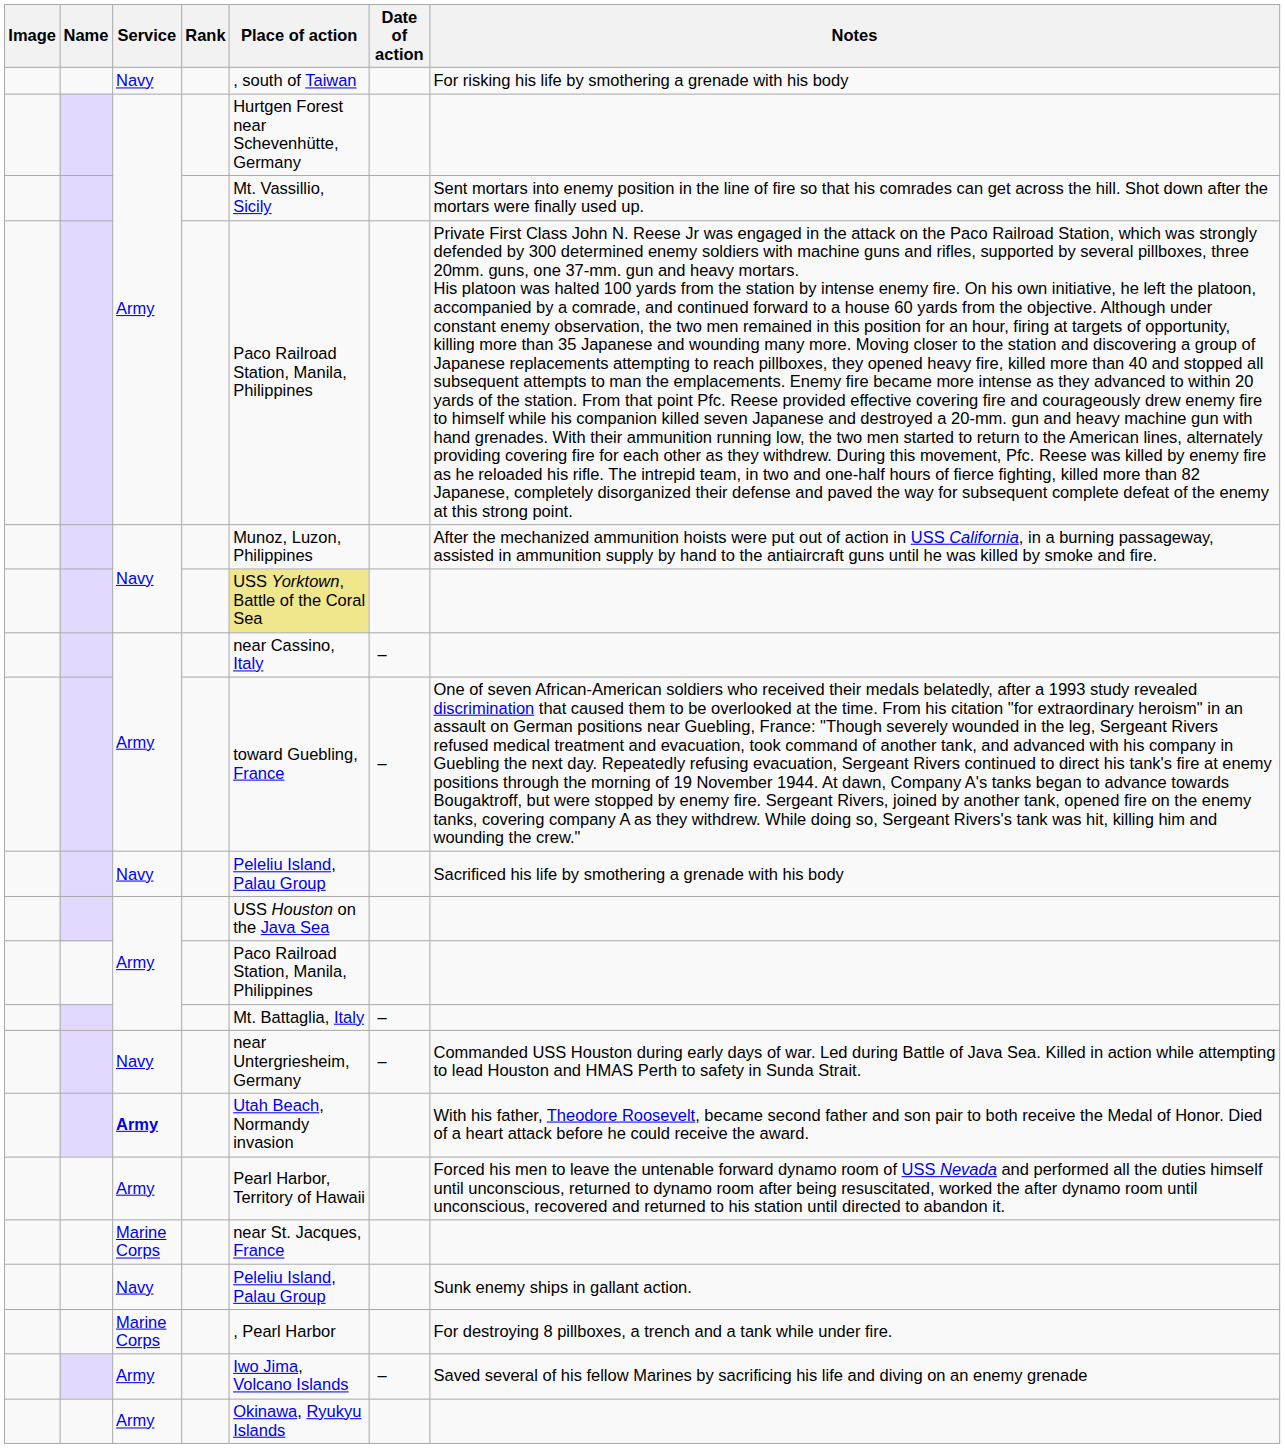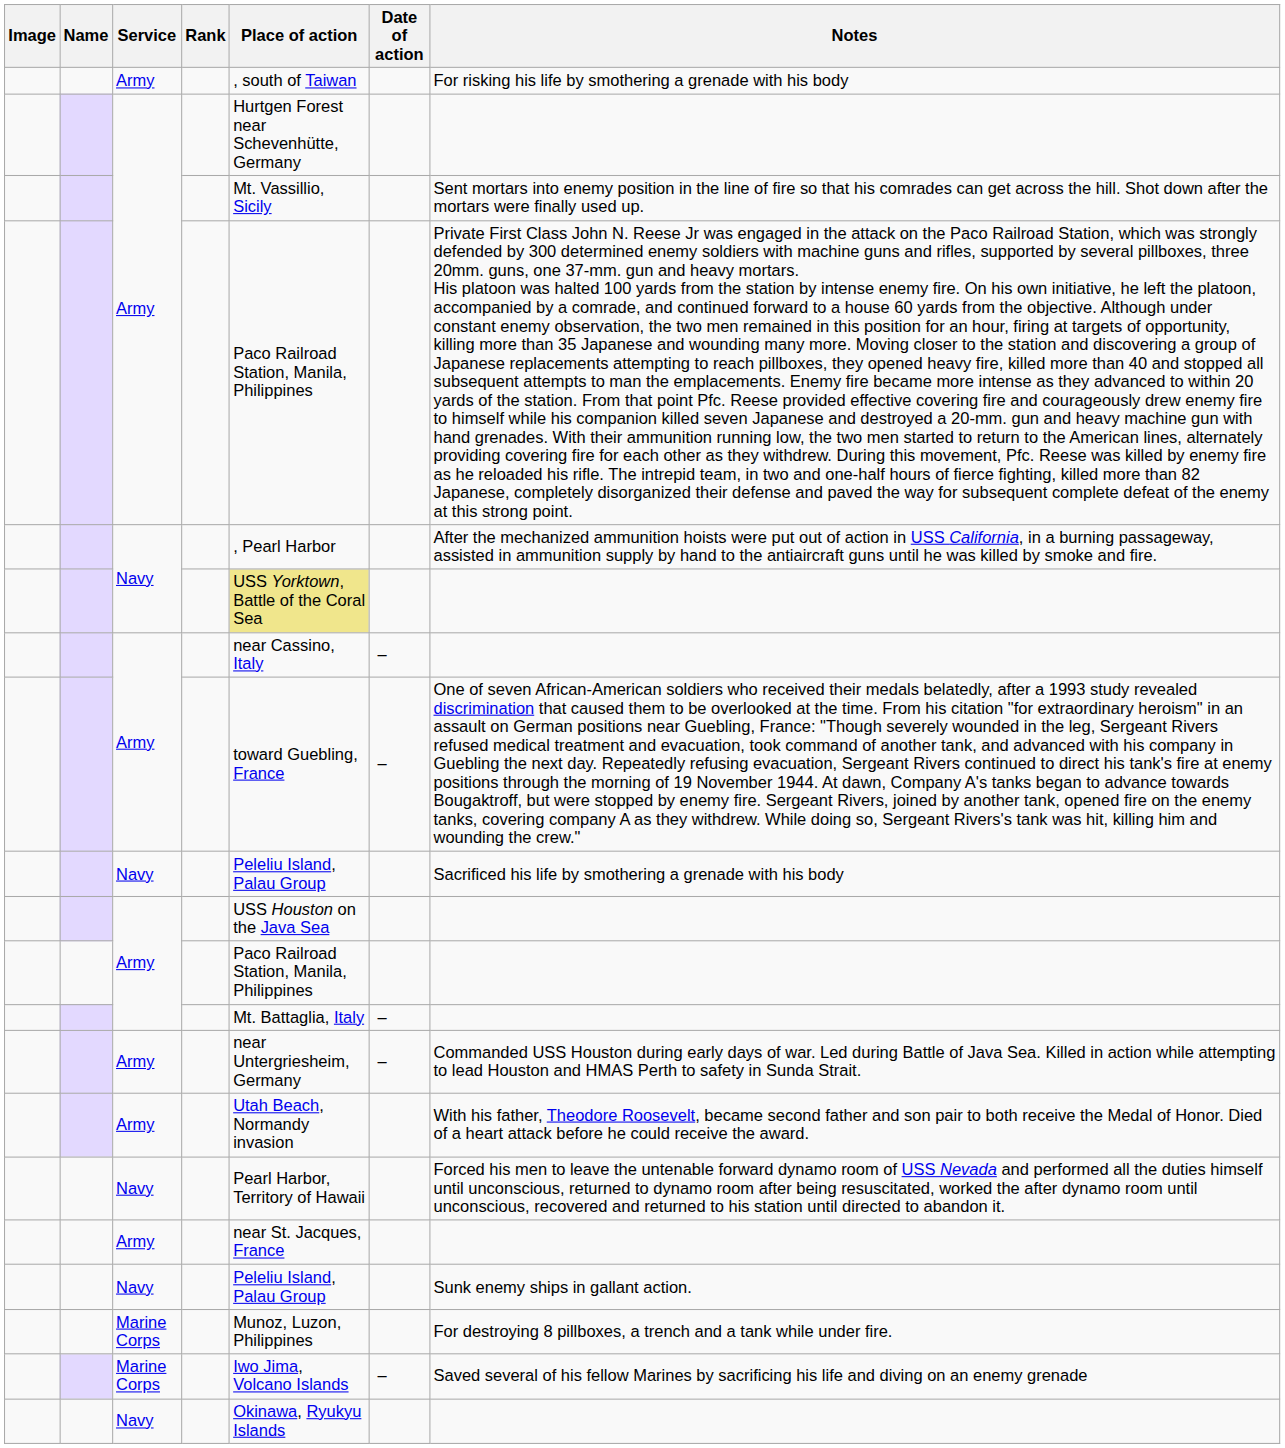(135, 80) Navy -> (135, 80) Army
(287, 546) Munoz, Luzon, Philippines -> (284, 546) , Pearl Harbor
(135, 1061) Navy -> (135, 1061) Army
(137, 1125) bold -> (135, 1125) normal
(135, 1188) Army -> (135, 1188) Navy
(141, 1242) Marine Corps -> (135, 1242) Army
(284, 1331) , Pearl Harbor -> (287, 1331) Munoz, Luzon, Philippines
(135, 1376) Army -> (141, 1376) Marine Corps
(135, 1420) Army -> (135, 1420) Navy
